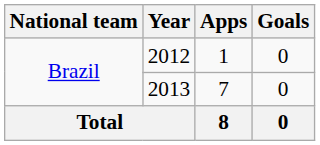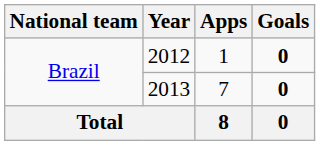(283, 55) normal -> (283, 55) bold
(283, 88) normal -> (283, 88) bold
